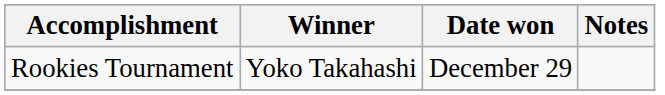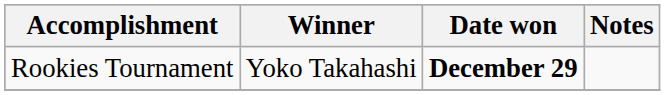(501, 68) normal -> (503, 68) bold
